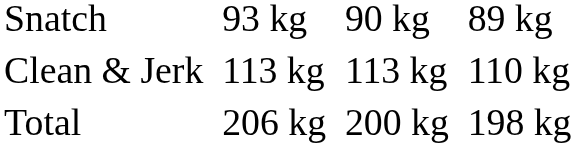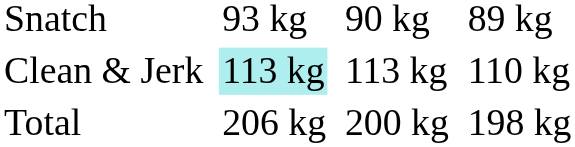(273, 70) no background -> (273, 70) paleturquoise background
